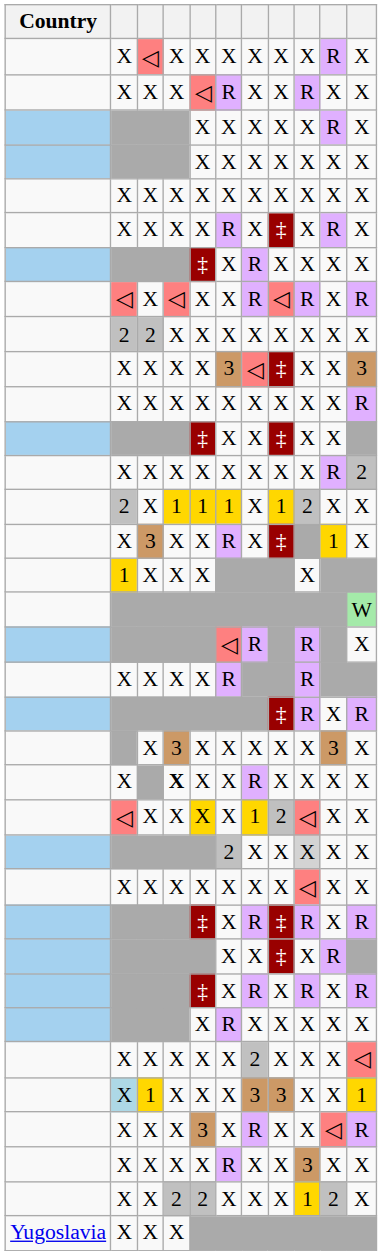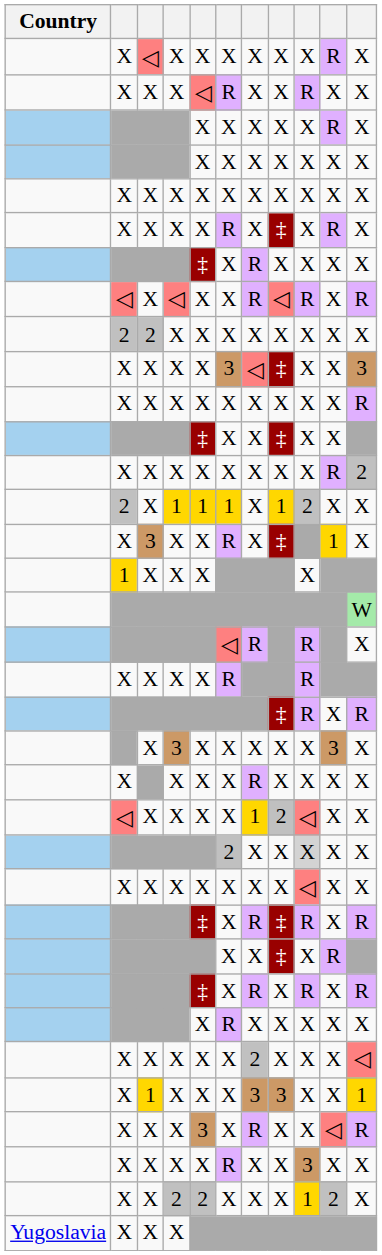(177, 782) bold -> (177, 782) normal
(203, 816) gold background -> (203, 816) no background
(124, 1094) lightblue background -> (124, 1094) no background
